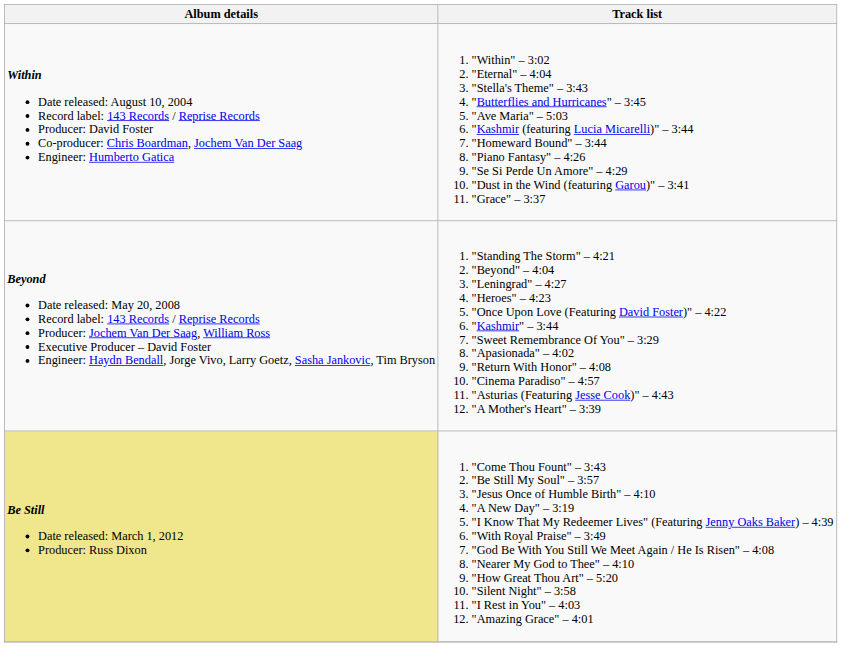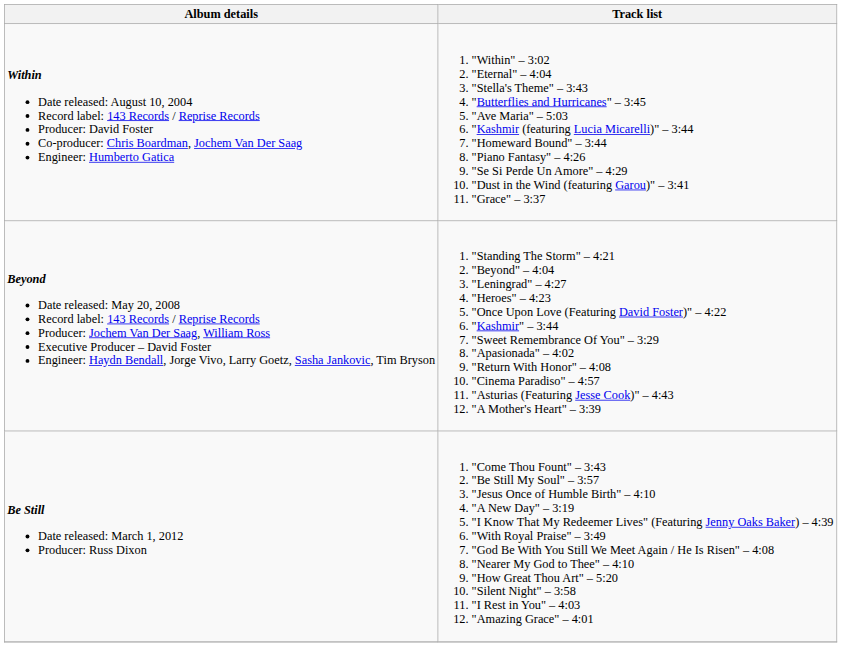(221, 530) khaki background -> (221, 530) no background
